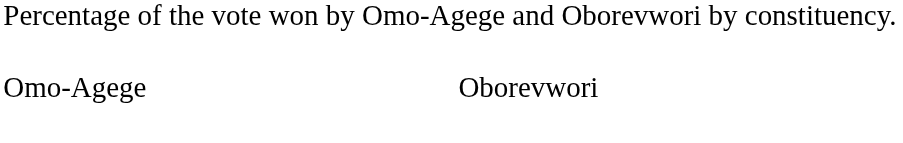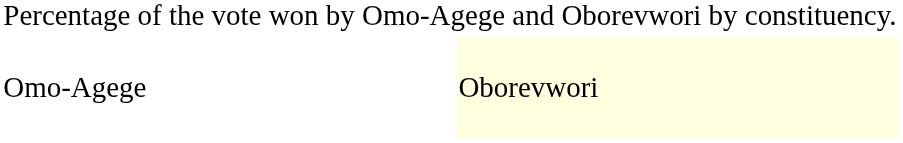(528, 87) no background -> (528, 87) lightyellow background
